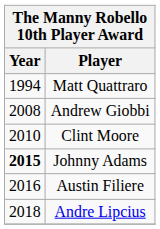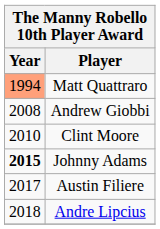(25, 85) no background -> (25, 85) lightsalmon background
(25, 186) 2016 -> (25, 186) 2017
